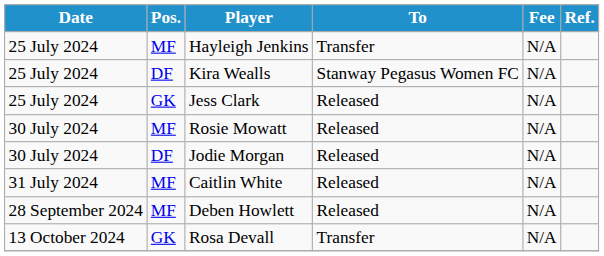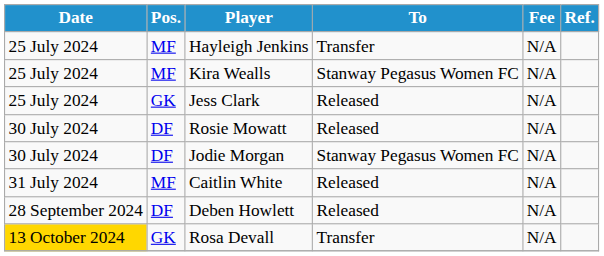(162, 73) DF -> (163, 73) MF
(163, 127) MF -> (162, 127) DF
(348, 155) Released -> (418, 155) Stanway Pegasus Women FC
(163, 210) MF -> (162, 210) DF
(67, 237) no background -> (67, 237) gold background
